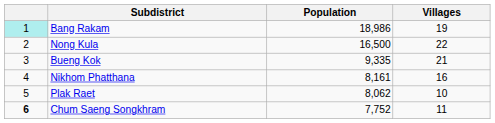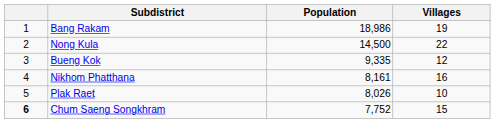(26, 29) paleturquoise background -> (26, 29) no background
(375, 45) 16,500 -> (375, 45) 14,500
(442, 61) 21 -> (442, 61) 12
(378, 94) 8,062 -> (378, 94) 8,026
(442, 110) 11 -> (442, 110) 15
